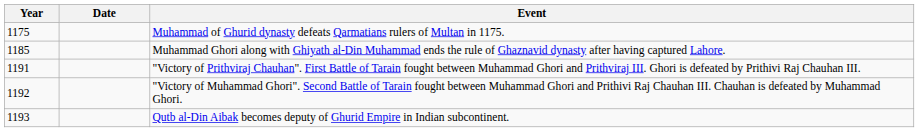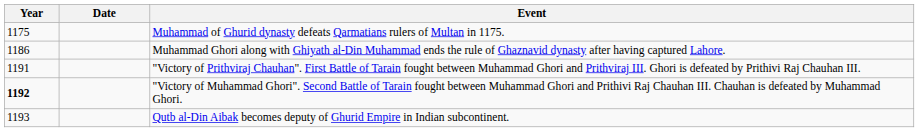(18, 50) 1185 -> (18, 50) 1186
(18, 93) normal -> (18, 93) bold
